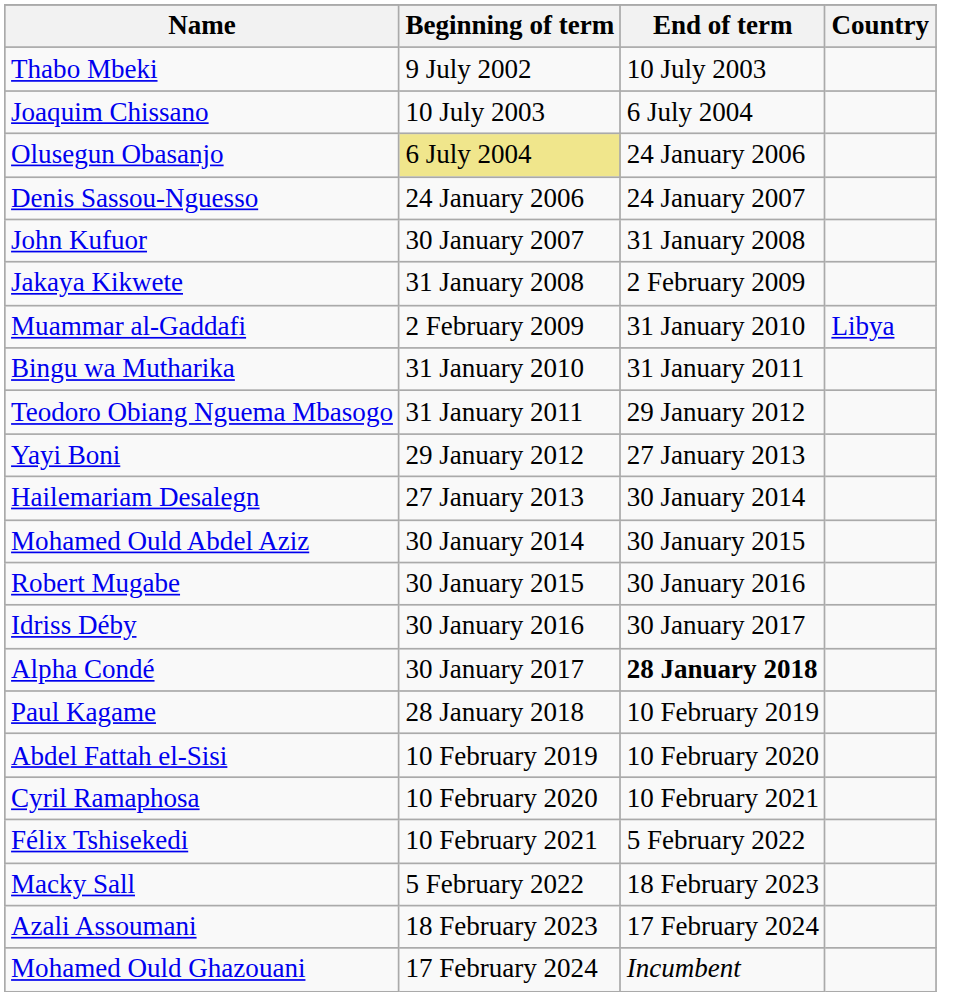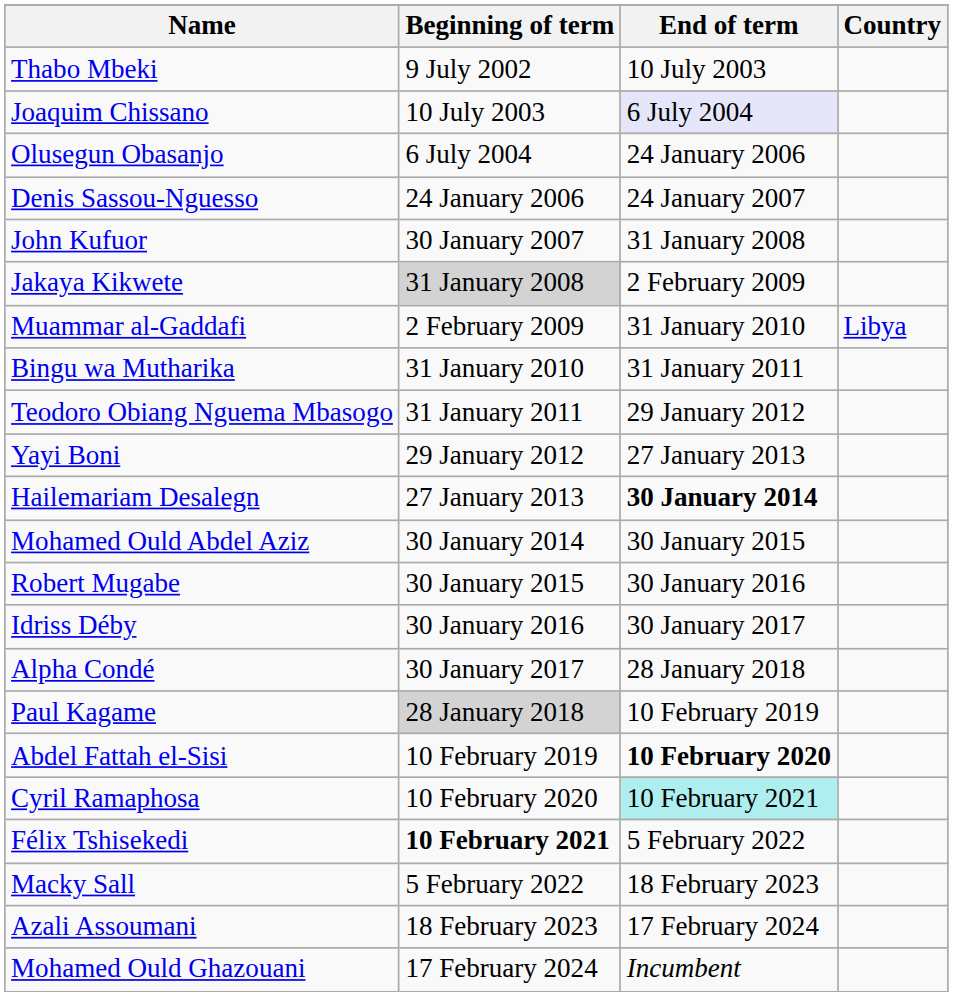(690, 111) no background -> (690, 111) lavender background
(468, 154) khaki background -> (468, 154) no background
(495, 283) no background -> (495, 283) lightgrey background
(716, 497) normal -> (722, 497) bold
(722, 669) bold -> (716, 669) normal
(495, 712) no background -> (495, 712) lightgrey background
(723, 754) normal -> (729, 754) bold
(723, 797) no background -> (723, 797) paleturquoise background
(502, 840) normal -> (508, 840) bold
